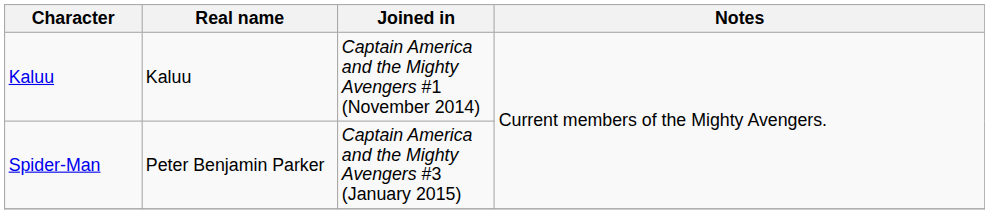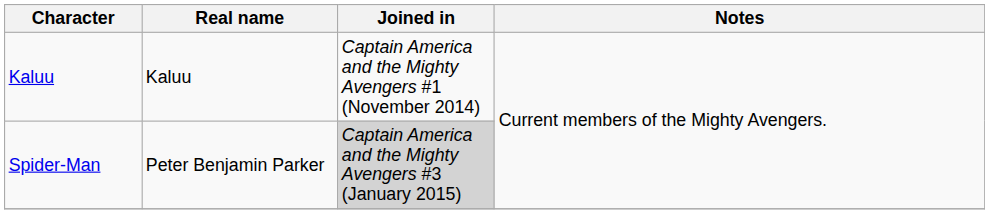(407, 164) no background -> (407, 164) lightgrey background
